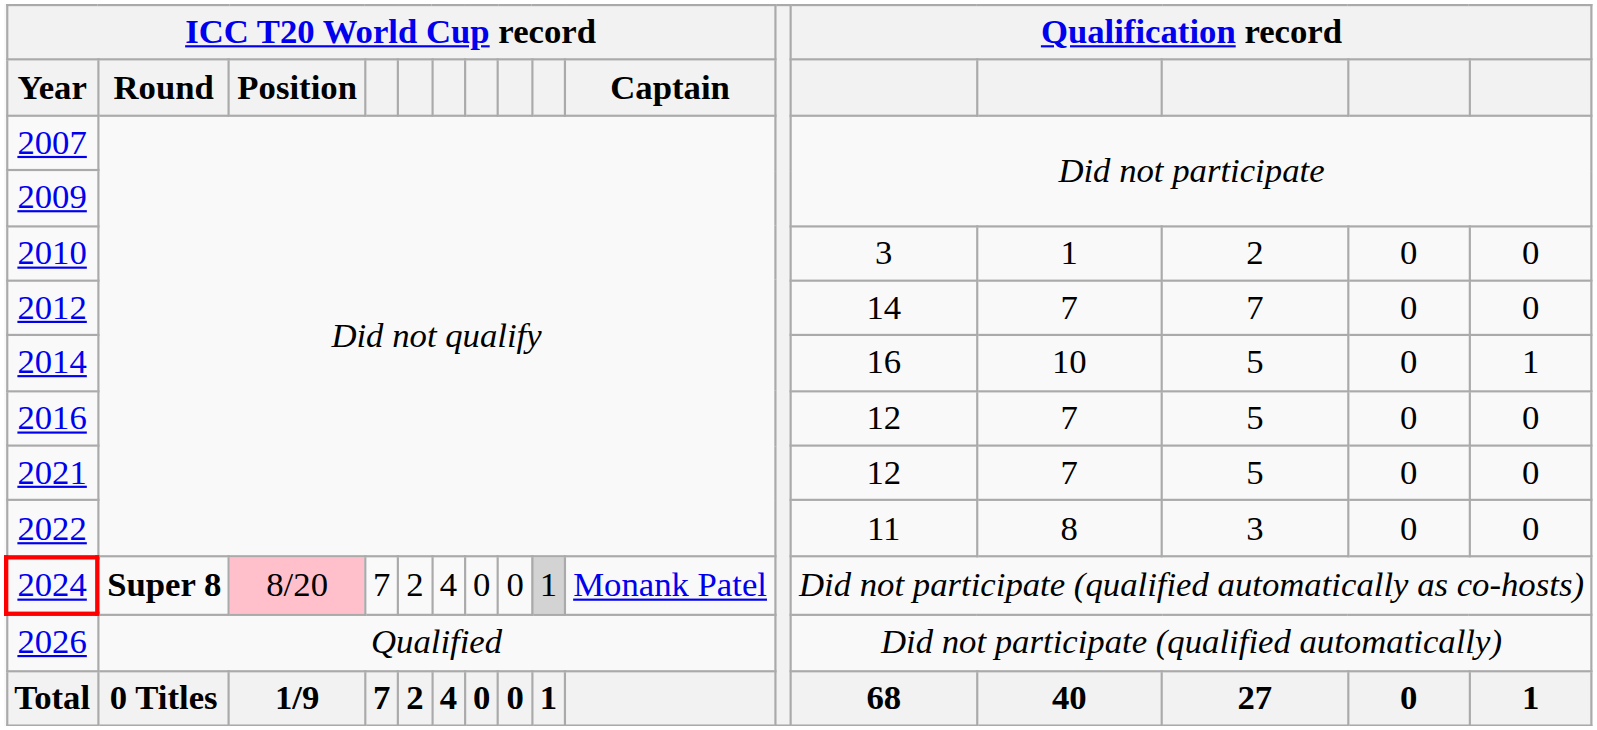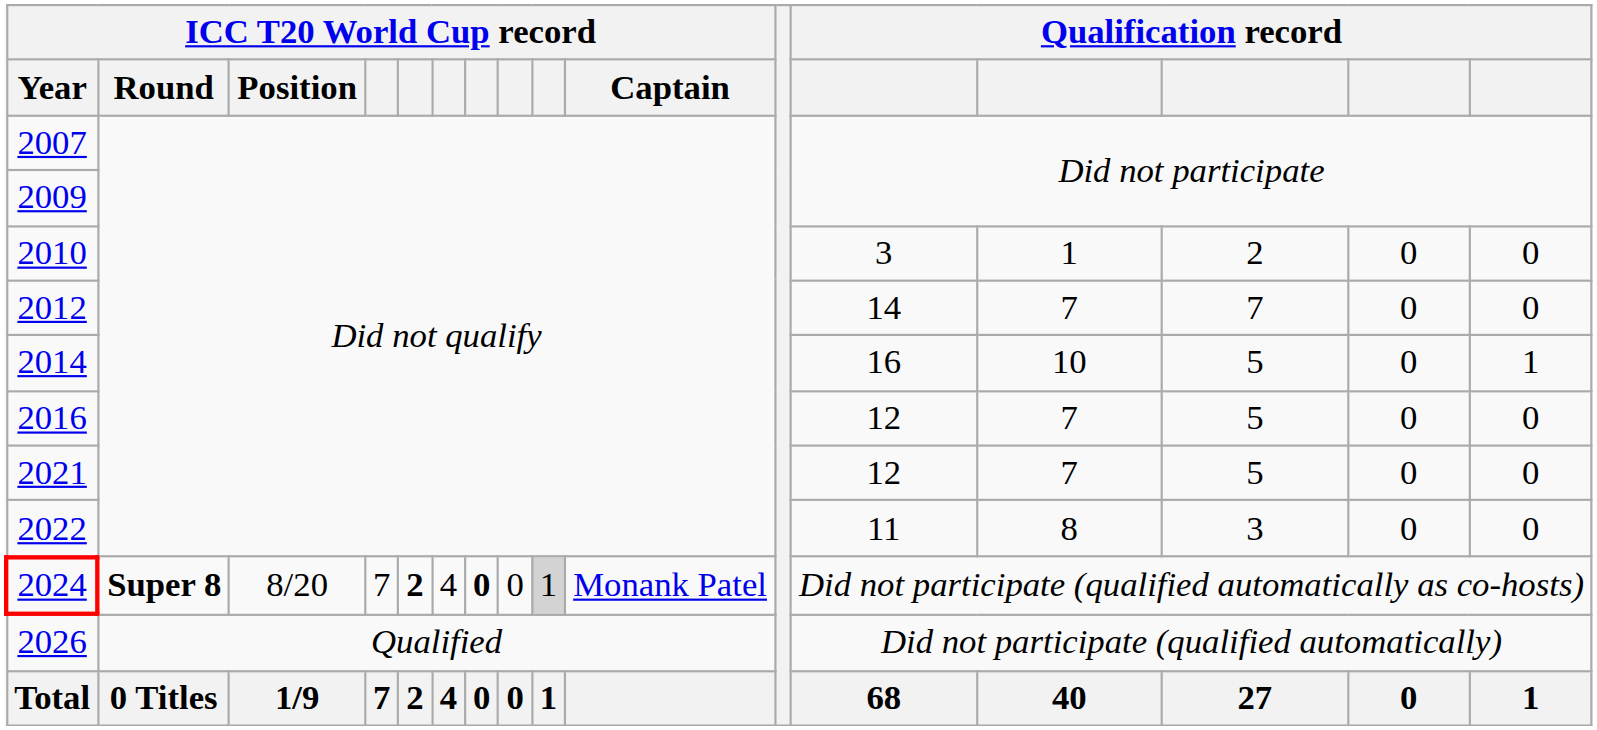(297, 584) pink background -> (297, 584) no background
(415, 584) normal -> (415, 584) bold
(482, 584) normal -> (482, 584) bold
